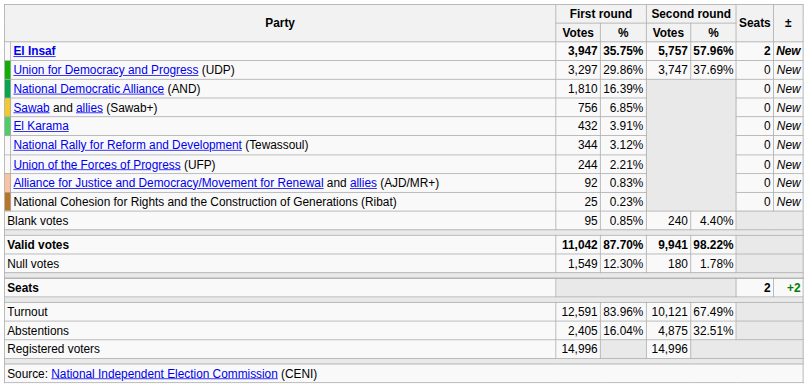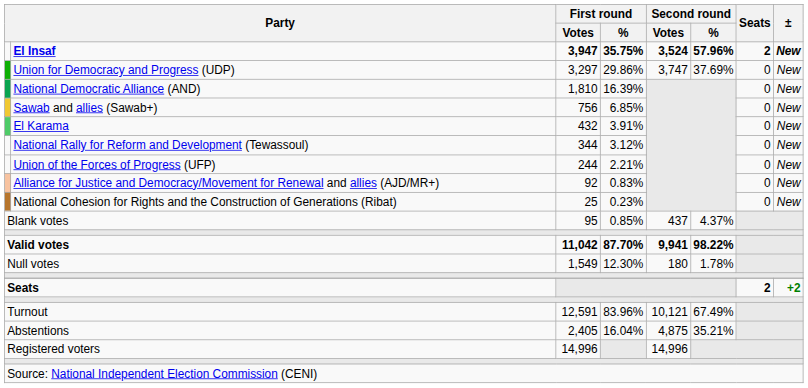(673, 51) 5,757 -> (673, 51) 3,524
(678, 220) 240 -> (678, 220) 437
(717, 220) 4.40% -> (717, 220) 4.37%
(713, 331) 32.51% -> (713, 331) 35.21%
